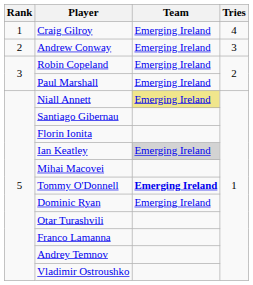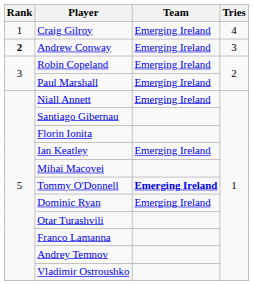(20, 47) normal -> (20, 47) bold
(173, 99) khaki background -> (173, 99) no background
(173, 151) lightgrey background -> (173, 151) no background
